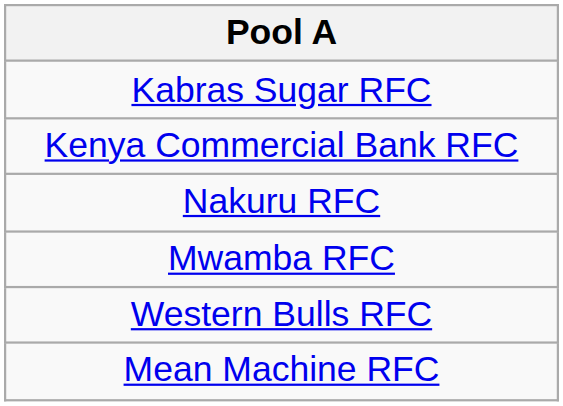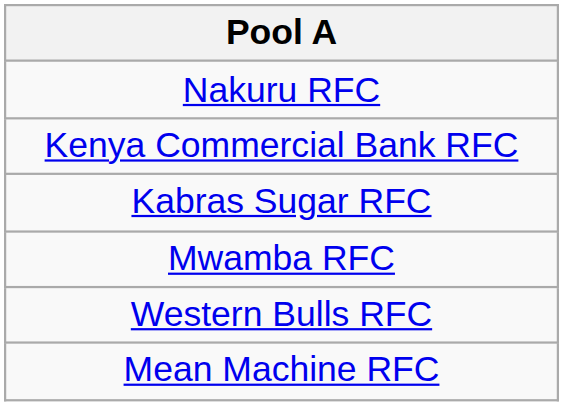(281, 88) Kabras Sugar RFC -> (282, 88) Nakuru RFC
(282, 201) Nakuru RFC -> (281, 201) Kabras Sugar RFC
